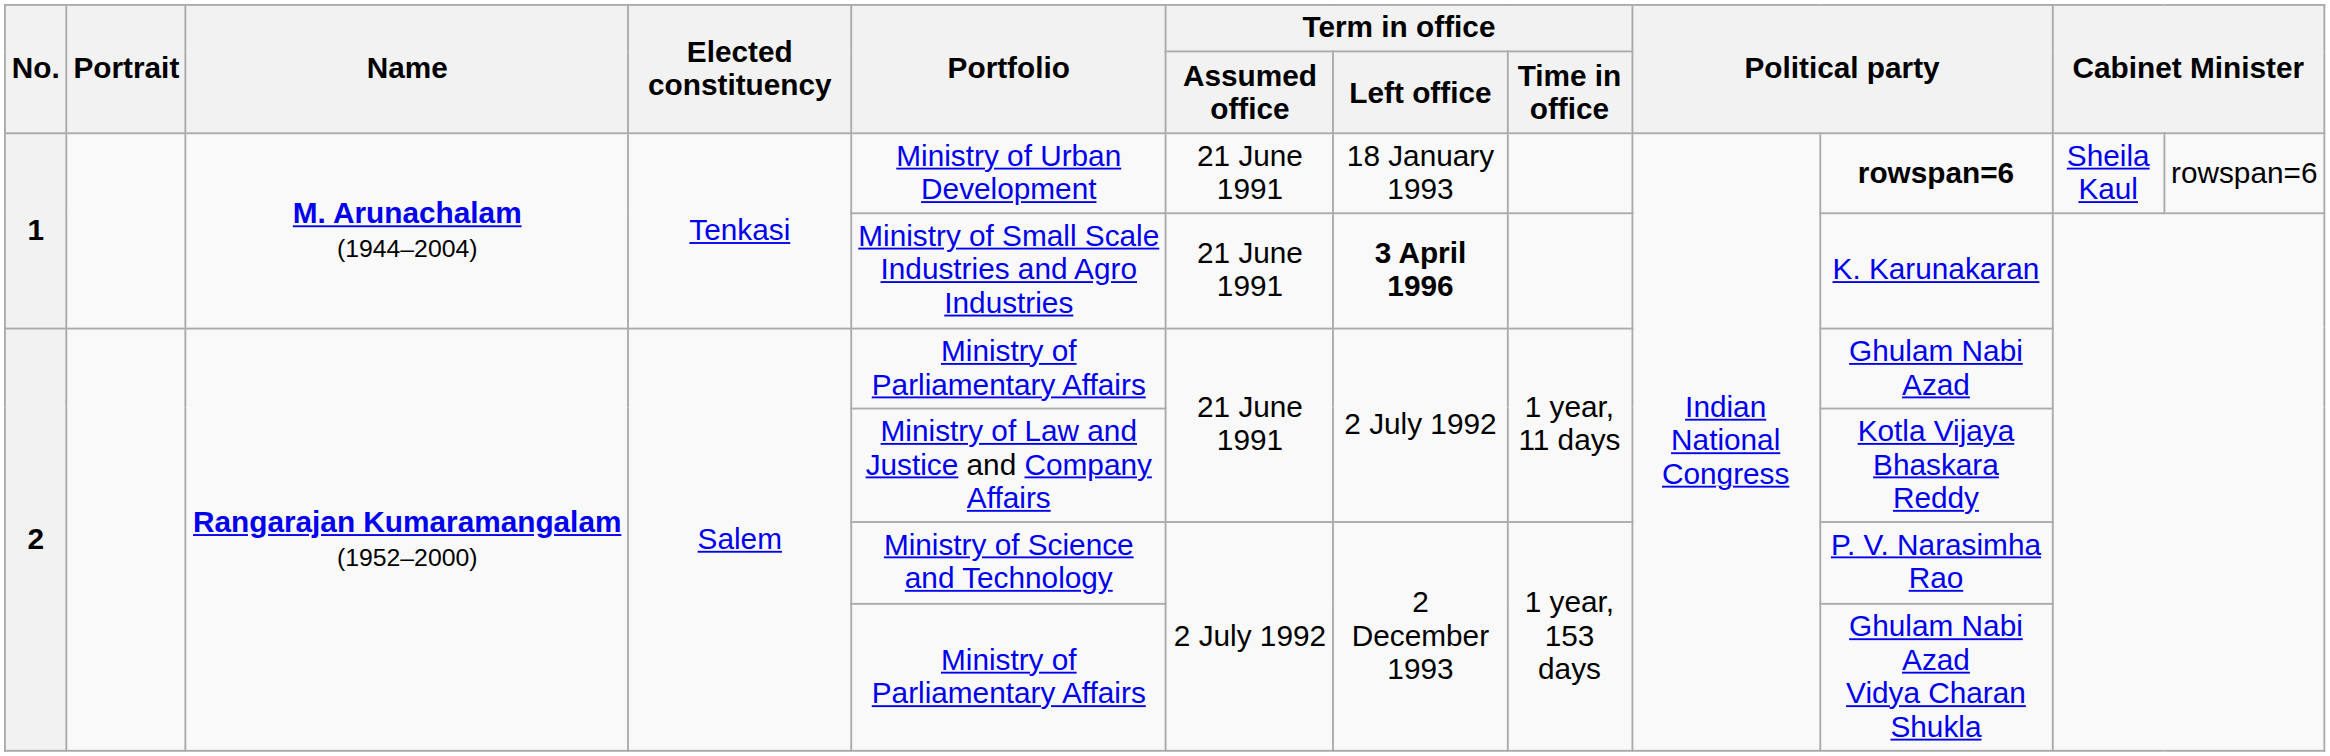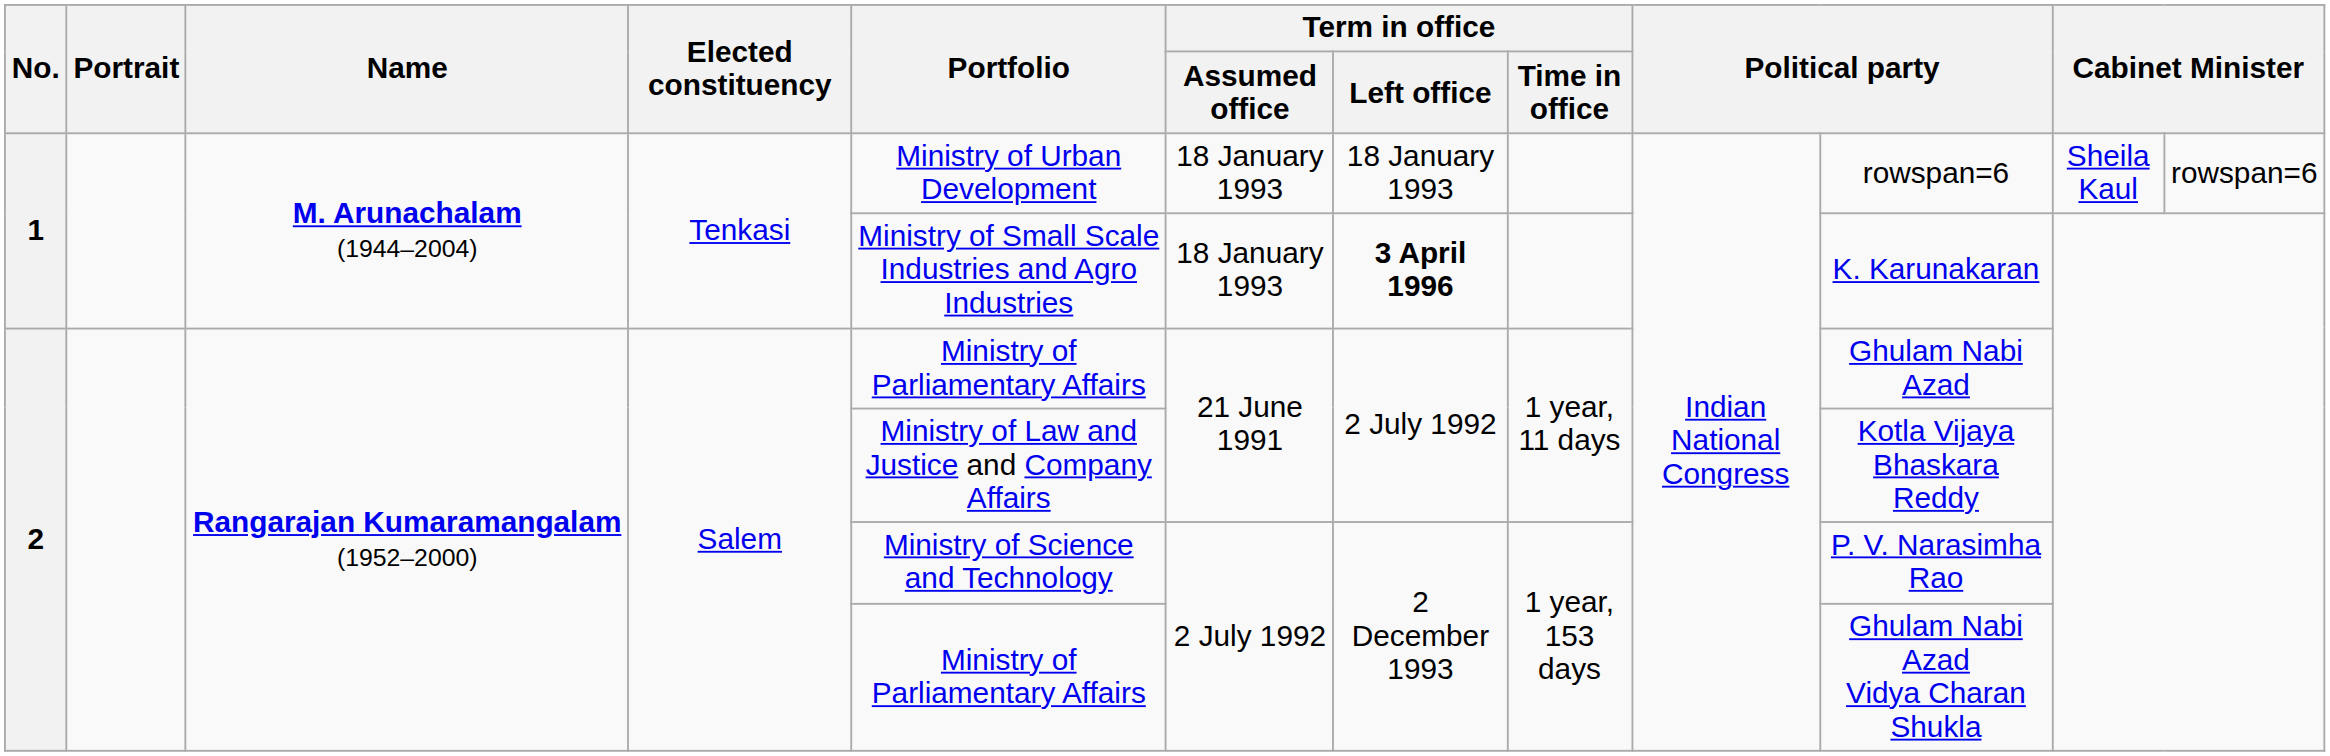(1250, 172) 21 June 1991 -> (1250, 172) 18 January 1993
(1936, 172) bold -> (1936, 172) normal
(1250, 270) 21 June 1991 -> (1250, 270) 18 January 1993
